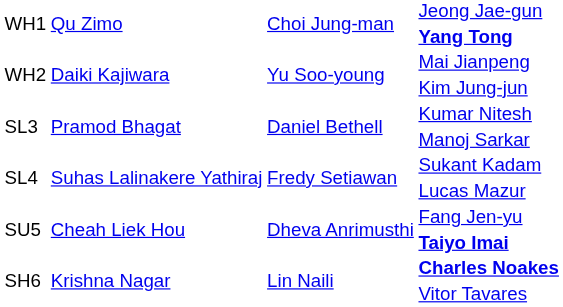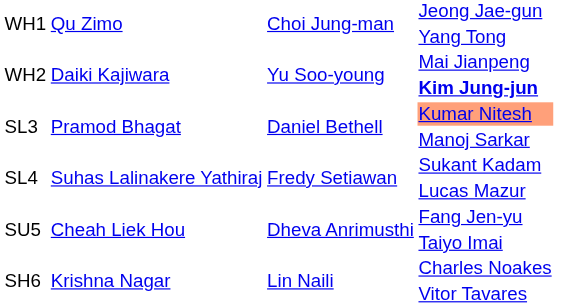(466, 36) bold -> (462, 36) normal
(473, 88) normal -> (478, 88) bold
(475, 113) no background -> (475, 113) lightsalmon background
(464, 242) bold -> (461, 242) normal
(489, 268) bold -> (485, 268) normal
